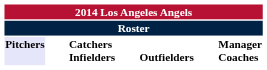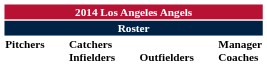(25, 44) lavender background -> (25, 44) no background
